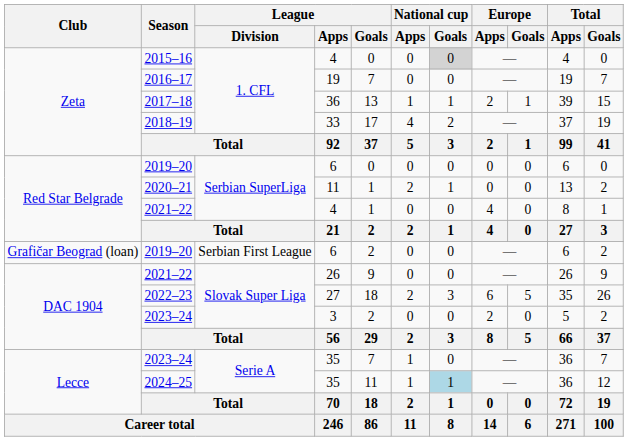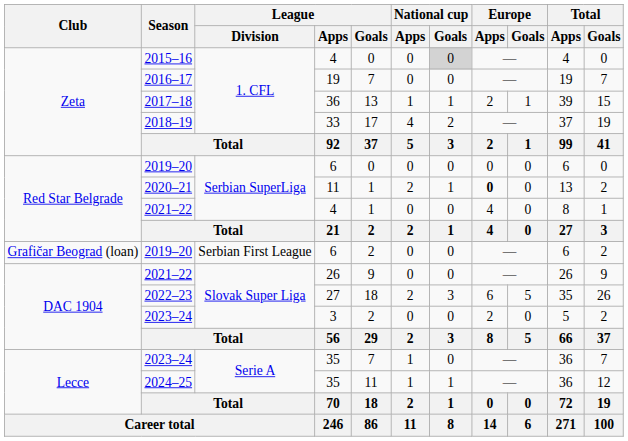(490, 187) normal -> (490, 187) bold
(451, 381) lightblue background -> (451, 381) no background
